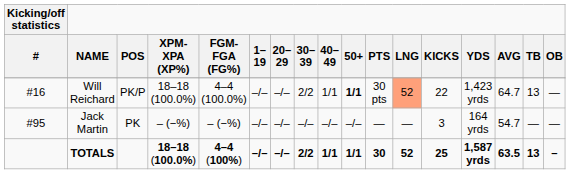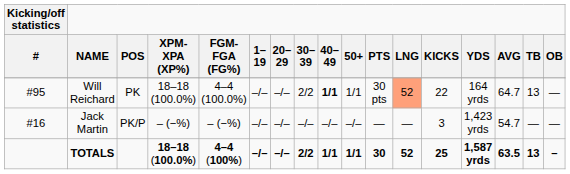(36, 93) #16 -> (36, 93) #95
(133, 93) PK/P -> (133, 93) PK
(330, 93) normal -> (330, 93) bold
(354, 93) bold -> (354, 93) normal
(478, 93) 1,423 yrds -> (478, 93) 164 yrds
(36, 123) #95 -> (36, 123) #16
(133, 123) PK -> (133, 123) PK/P
(478, 123) 164 yrds -> (478, 123) 1,423 yrds
